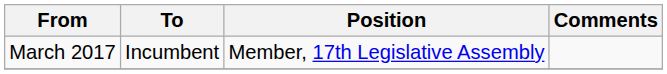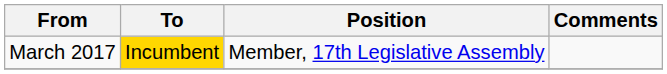(172, 52) no background -> (172, 52) gold background
